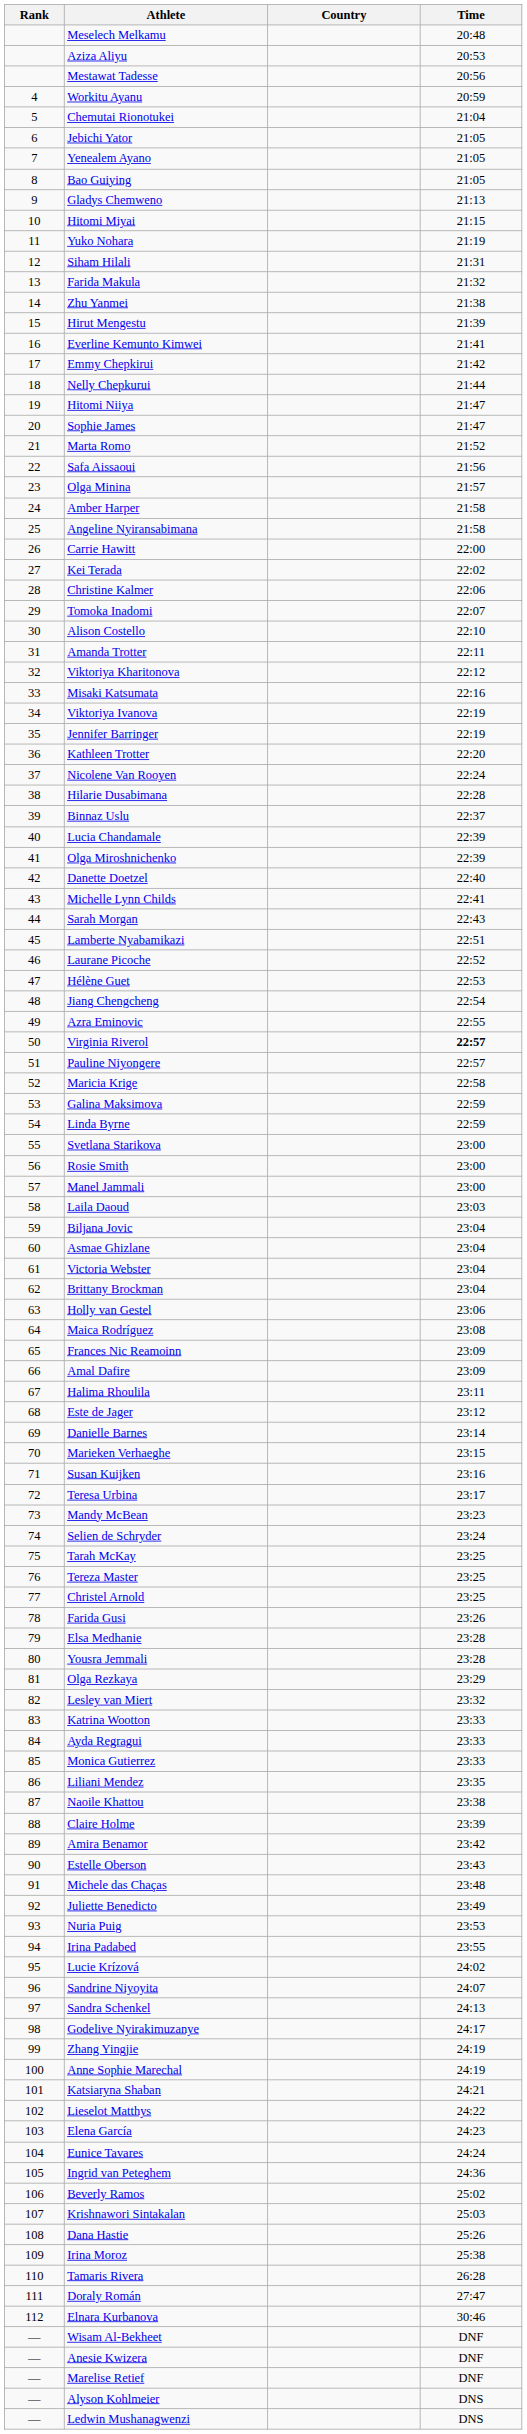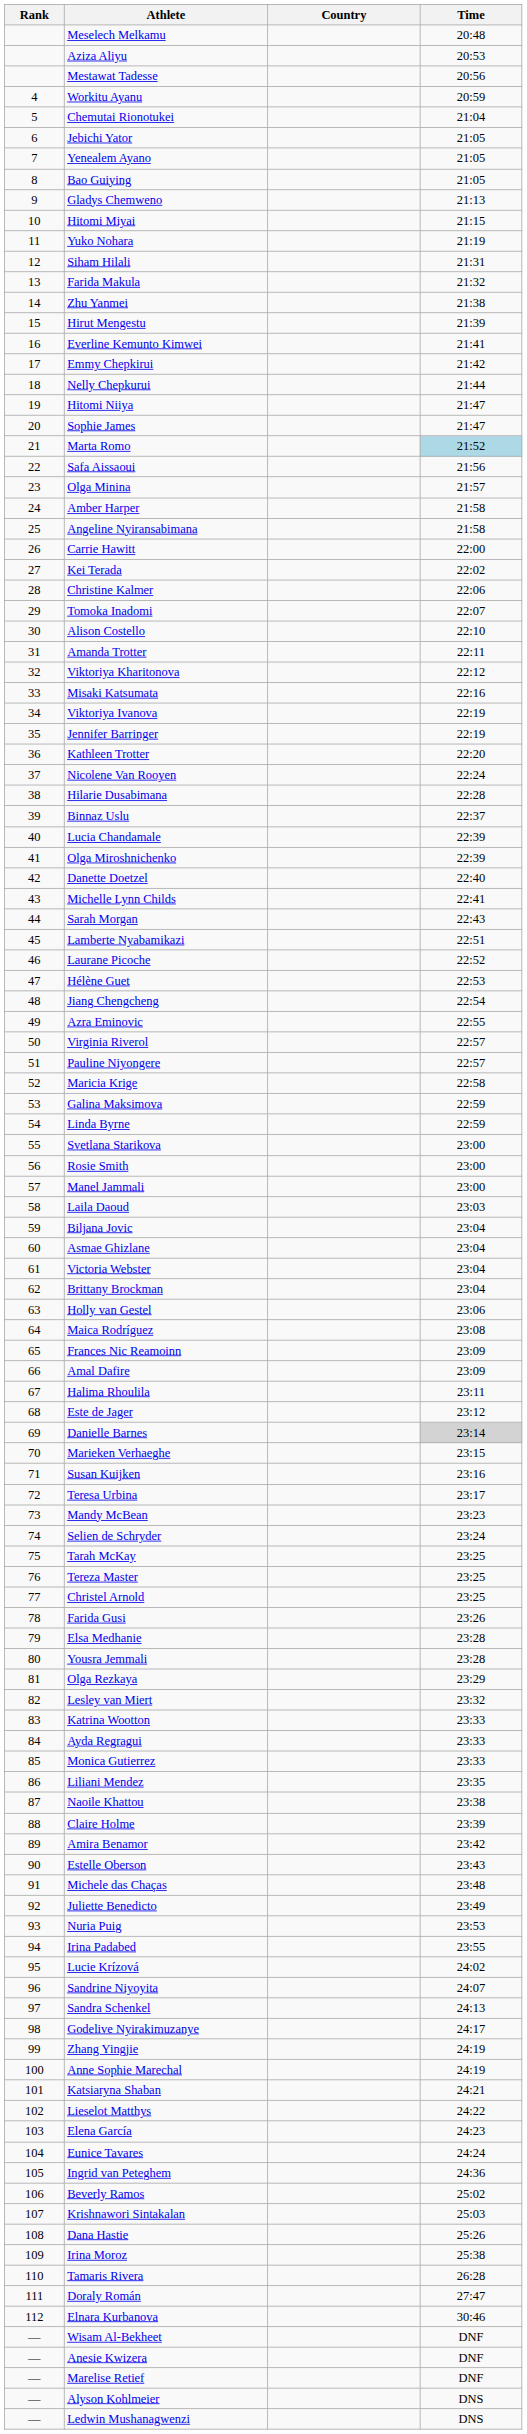(471, 446) no background -> (471, 446) lightblue background
(471, 1042) bold -> (471, 1042) normal
(471, 1432) no background -> (471, 1432) lightgrey background
